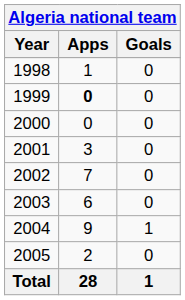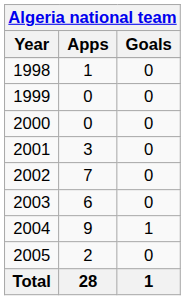(88, 96) bold -> (88, 96) normal
